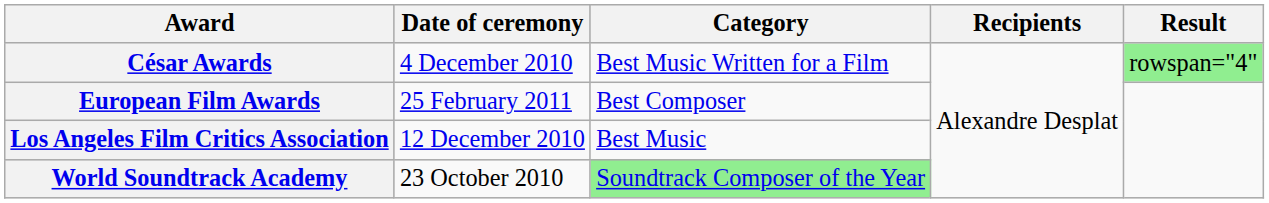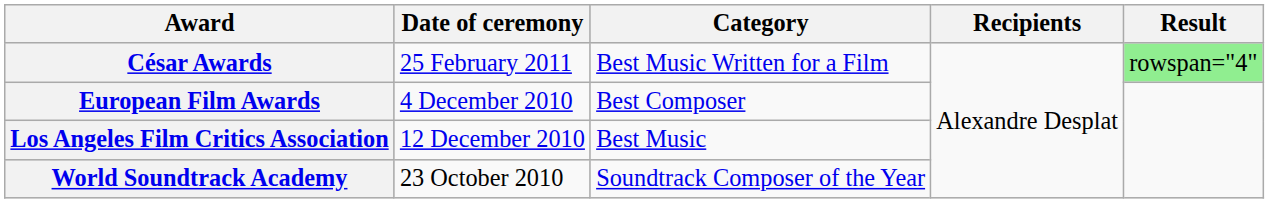(486, 62) 4 December 2010 -> (486, 62) 25 February 2011
(486, 100) 25 February 2011 -> (486, 100) 4 December 2010
(761, 178) lightgreen background -> (761, 178) no background
